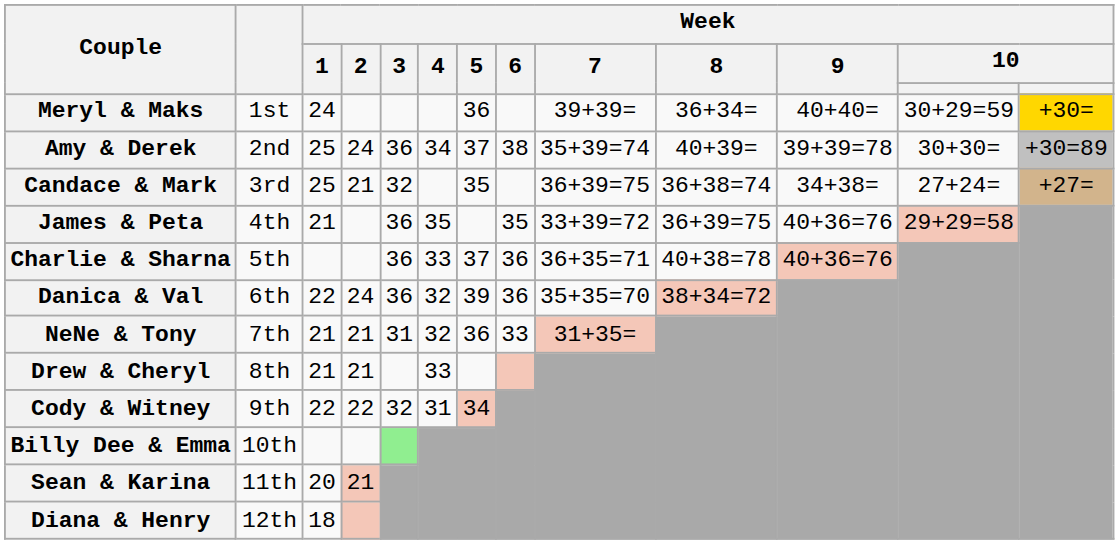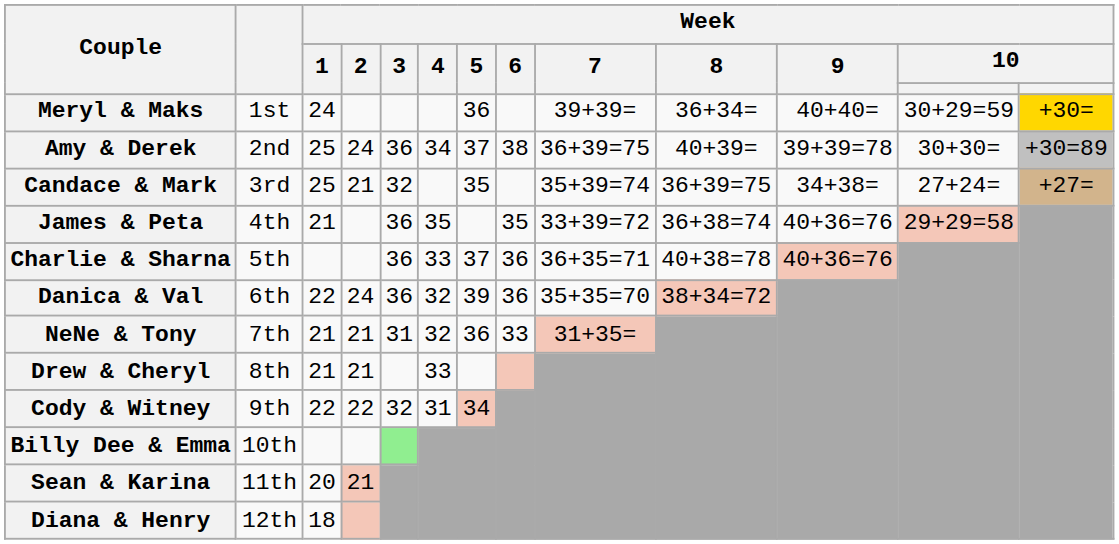(595, 150) 35+39=74 -> (595, 150) 36+39=75
(595, 187) 36+39=75 -> (595, 187) 35+39=74
(716, 187) 36+38=74 -> (716, 187) 36+39=75
(716, 224) 36+39=75 -> (716, 224) 36+38=74
